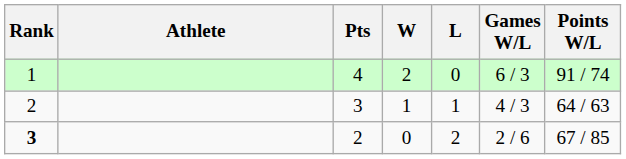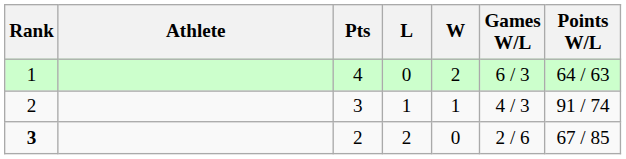columns swapped: (407, 31) <-> (456, 31)
(583, 74) 91 / 74 -> (583, 74) 64 / 63
(583, 106) 64 / 63 -> (583, 106) 91 / 74
